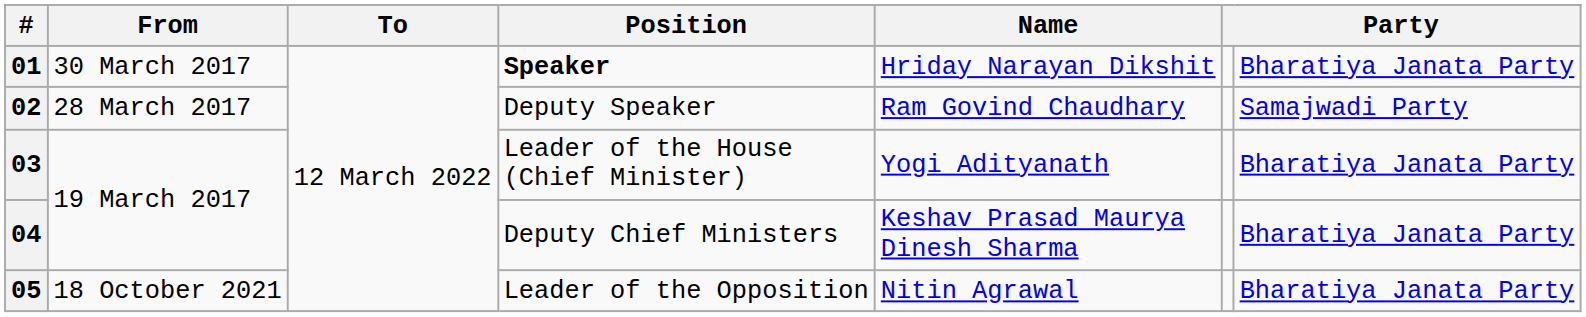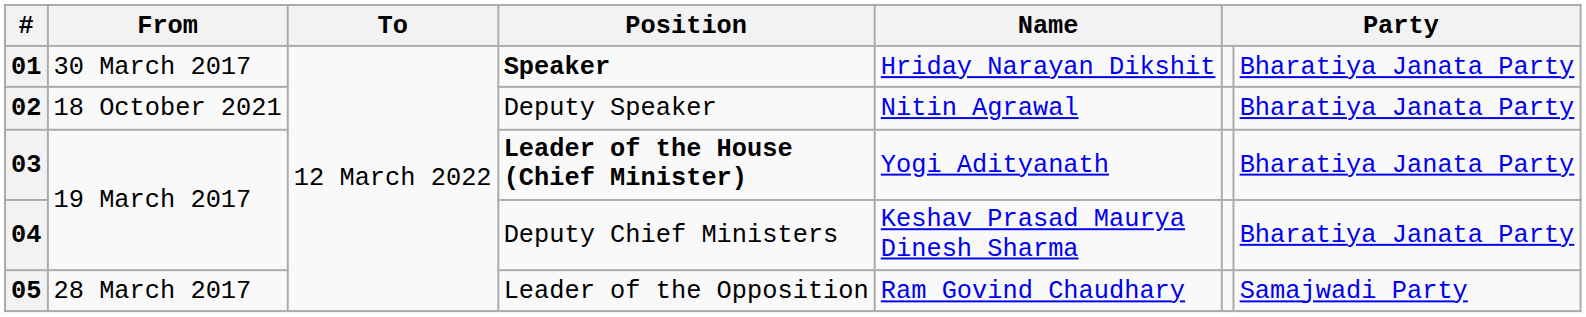(152, 108) 28 March 2017 -> (168, 108) 18 October 2021
(1033, 108) Ram Govind Chaudhary -> (980, 108) Nitin Agrawal
(1354, 108) Samajwadi Party -> (1407, 108) Bharatiya Janata Party
(648, 164) normal -> (648, 164) bold
(168, 291) 18 October 2021 -> (152, 291) 28 March 2017
(980, 291) Nitin Agrawal -> (1033, 291) Ram Govind Chaudhary
(1407, 291) Bharatiya Janata Party -> (1354, 291) Samajwadi Party
